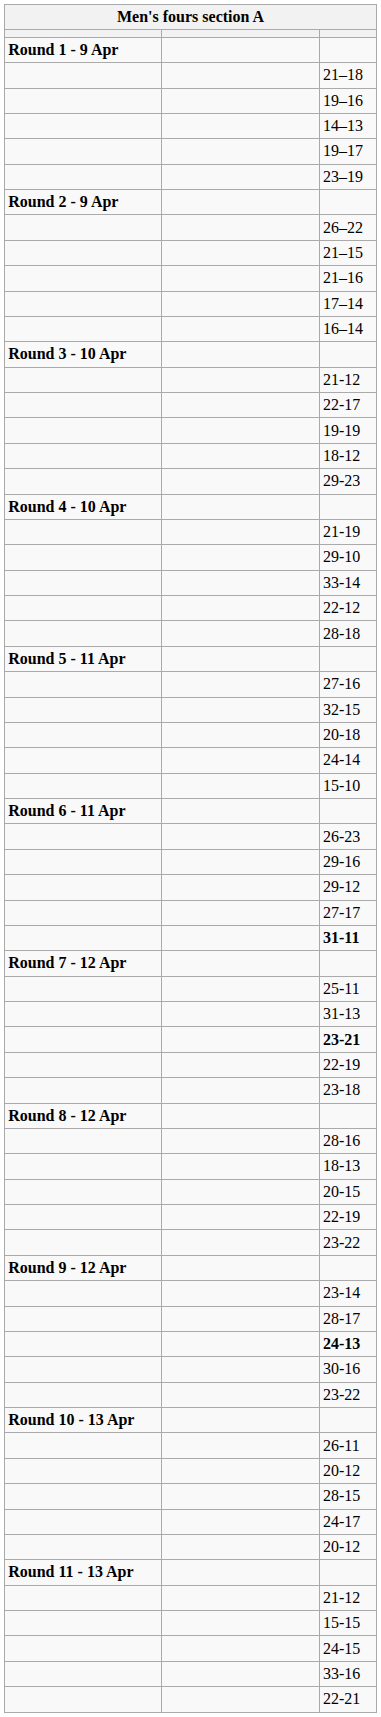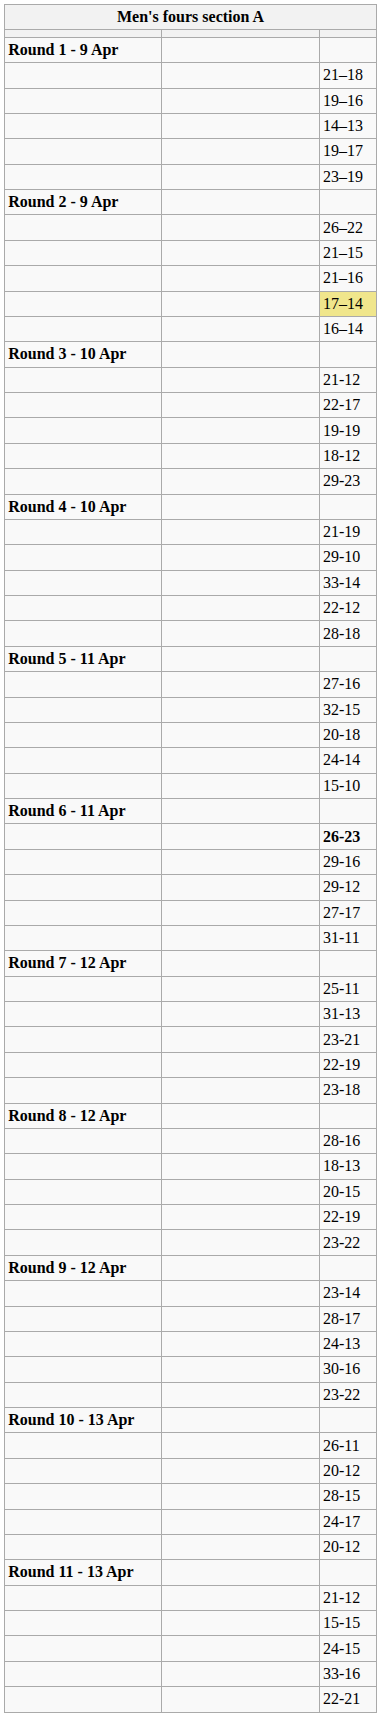(343, 303) no background -> (343, 303) khaki background
(342, 836) normal -> (342, 836) bold
(341, 938) bold -> (341, 938) normal
(342, 1039) bold -> (342, 1039) normal
(342, 1344) bold -> (342, 1344) normal
